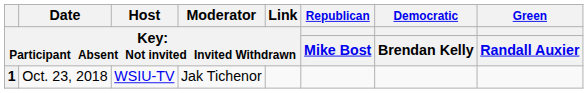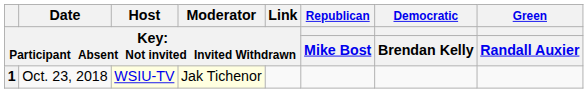(144, 76) no background -> (144, 76) lightyellow background
(221, 76) no background -> (221, 76) lightyellow background
